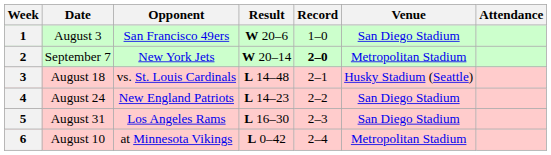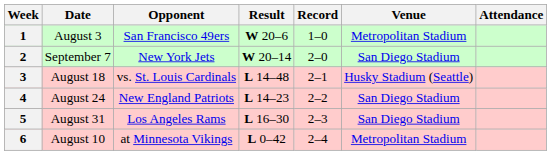(409, 35) San Diego Stadium -> (409, 35) Metropolitan Stadium
(318, 56) bold -> (318, 56) normal
(409, 56) Metropolitan Stadium -> (409, 56) San Diego Stadium
